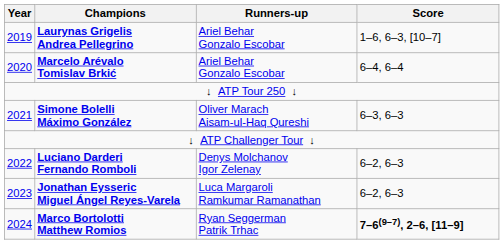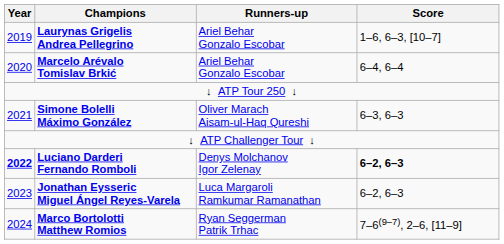(20, 164) normal -> (20, 164) bold
(382, 164) normal -> (382, 164) bold
(412, 224) bold -> (411, 224) normal
